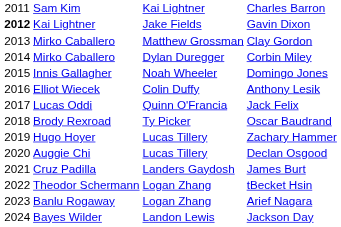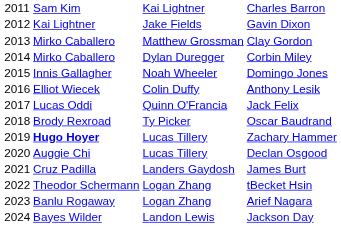(17, 24) bold -> (17, 24) normal
(64, 137) normal -> (66, 137) bold
